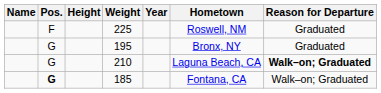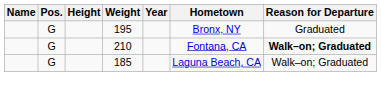- row: (123, 29)
(217, 63) Laguna Beach, CA -> (217, 46) Fontana, CA
(52, 79) bold -> (52, 63) normal
(217, 79) Fontana, CA -> (217, 63) Laguna Beach, CA
